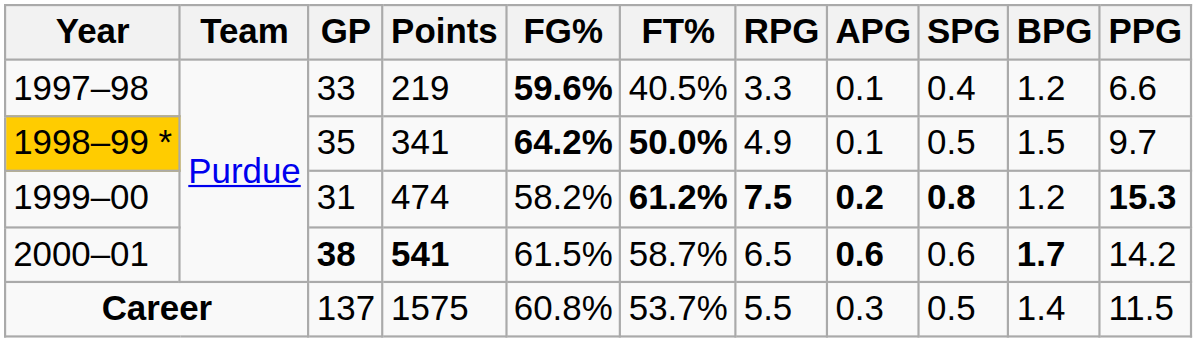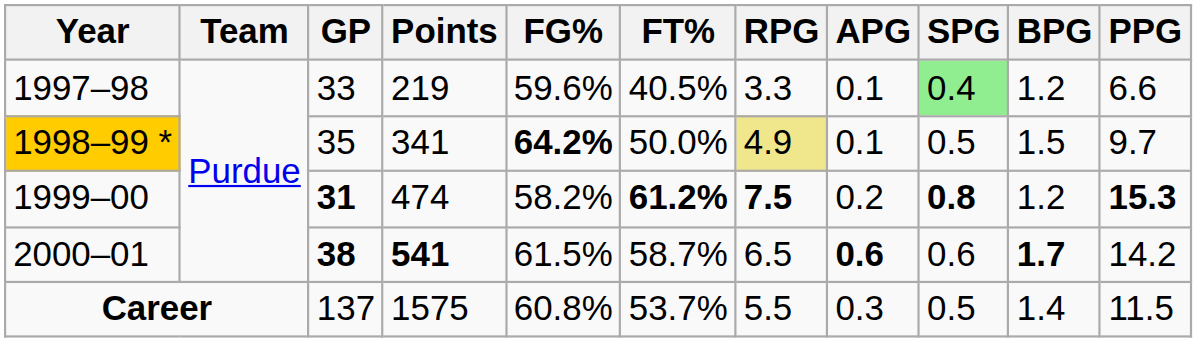(563, 87) bold -> (563, 87) normal
(951, 87) no background -> (951, 87) lightgreen background
(678, 142) bold -> (678, 142) normal
(768, 142) no background -> (768, 142) khaki background
(336, 198) normal -> (336, 198) bold
(860, 198) bold -> (860, 198) normal
